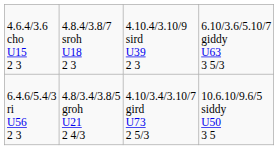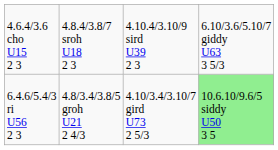(232, 116) no background -> (232, 116) lightgreen background
